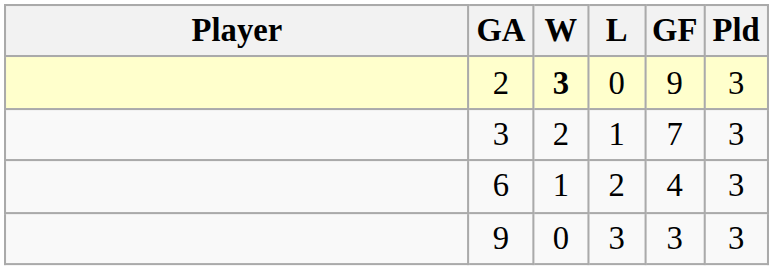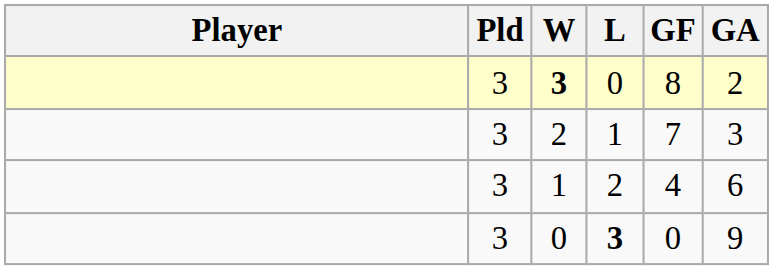columns swapped: (736, 30) <-> (501, 30)
(675, 82) 9 -> (673, 82) 8
(617, 237) normal -> (615, 237) bold
(675, 237) 3 -> (673, 237) 0
